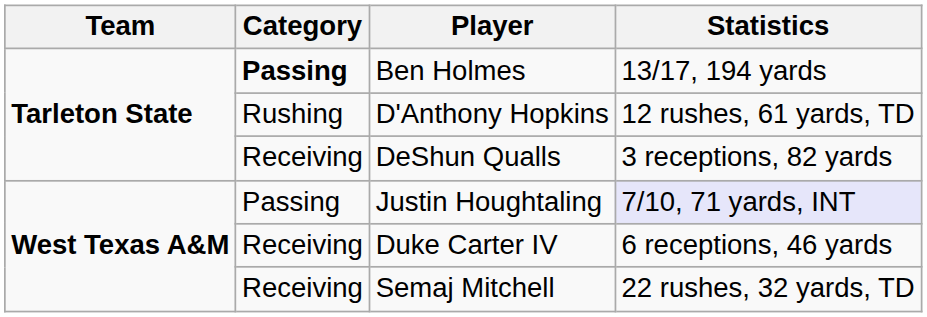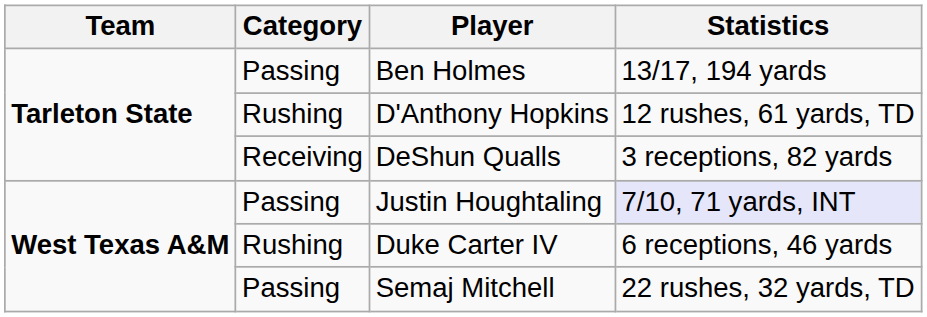(295, 70) bold -> (291, 70) normal
(303, 245) Receiving -> (293, 245) Rushing
(303, 288) Receiving -> (291, 288) Passing
